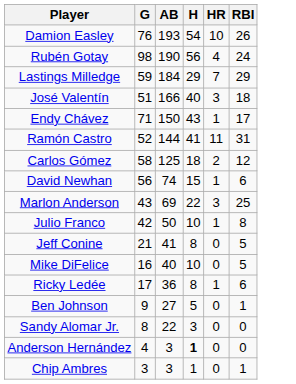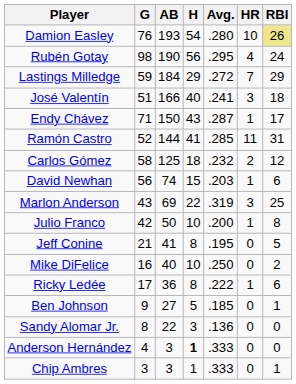+ column: (221, 14)
(243, 35) no background -> (277, 35) khaki background
(243, 264) 5 -> (277, 264) 2
